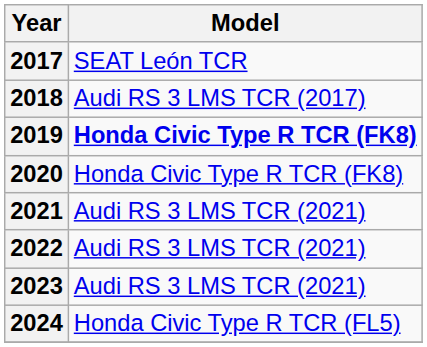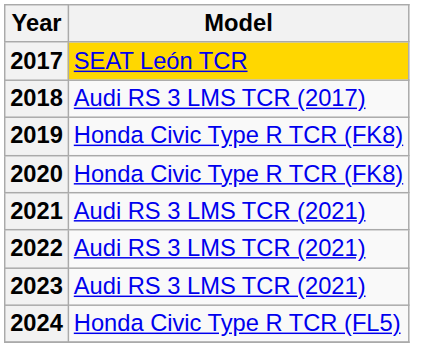(161, 60) no background -> (161, 60) gold background
(245, 135) bold -> (239, 135) normal
